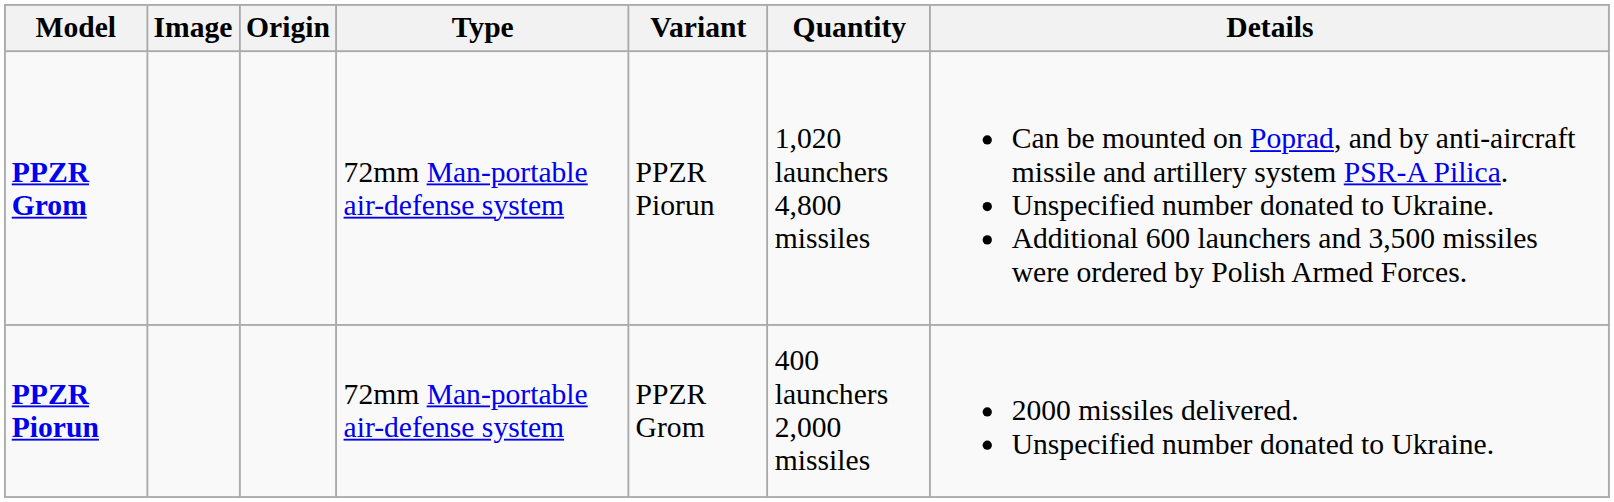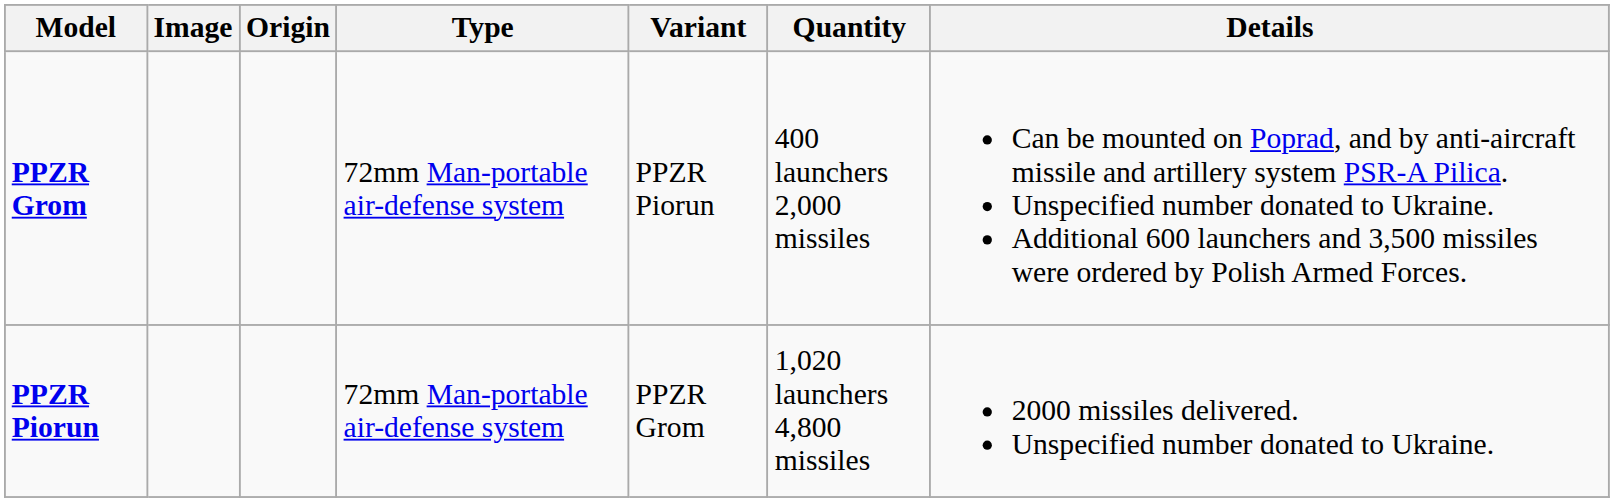(831, 187) 1,020 launchers 4,800 missiles -> (831, 187) 400 launchers 2,000 missiles
(831, 410) 400 launchers 2,000 missiles -> (831, 410) 1,020 launchers 4,800 missiles
